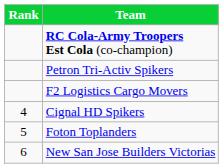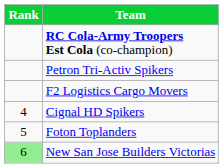(24, 152) no background -> (24, 152) lightgreen background
